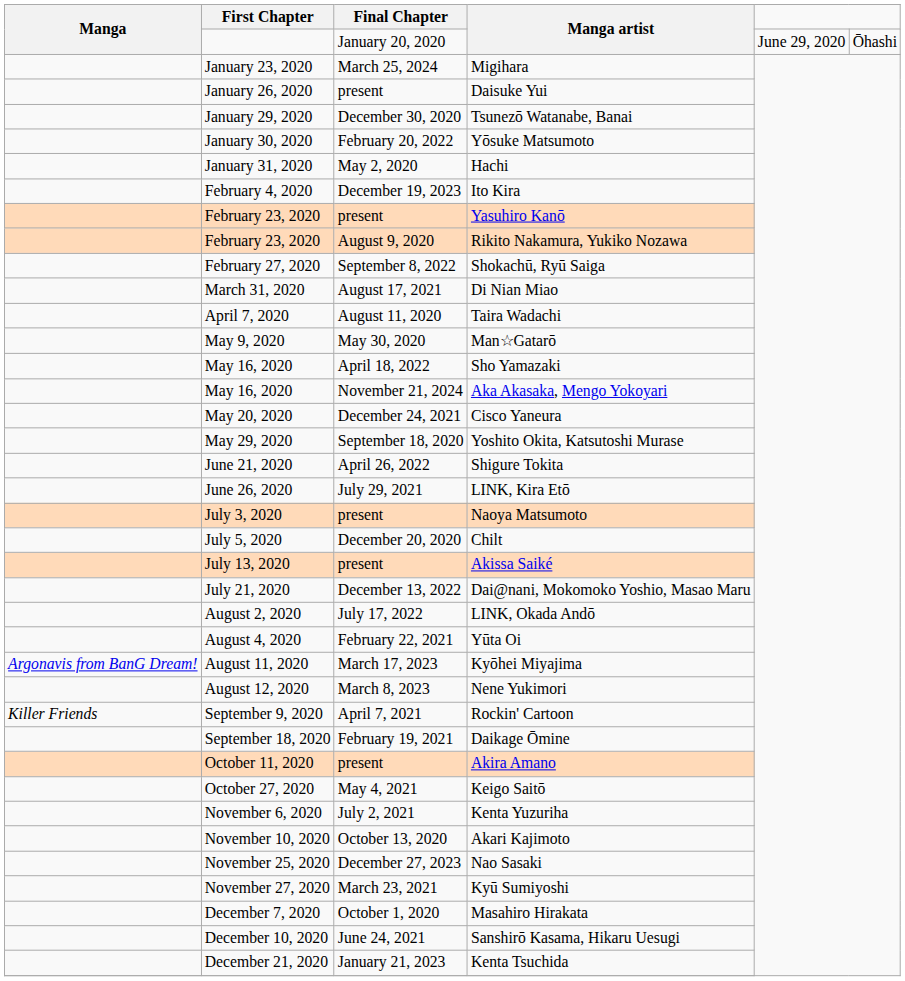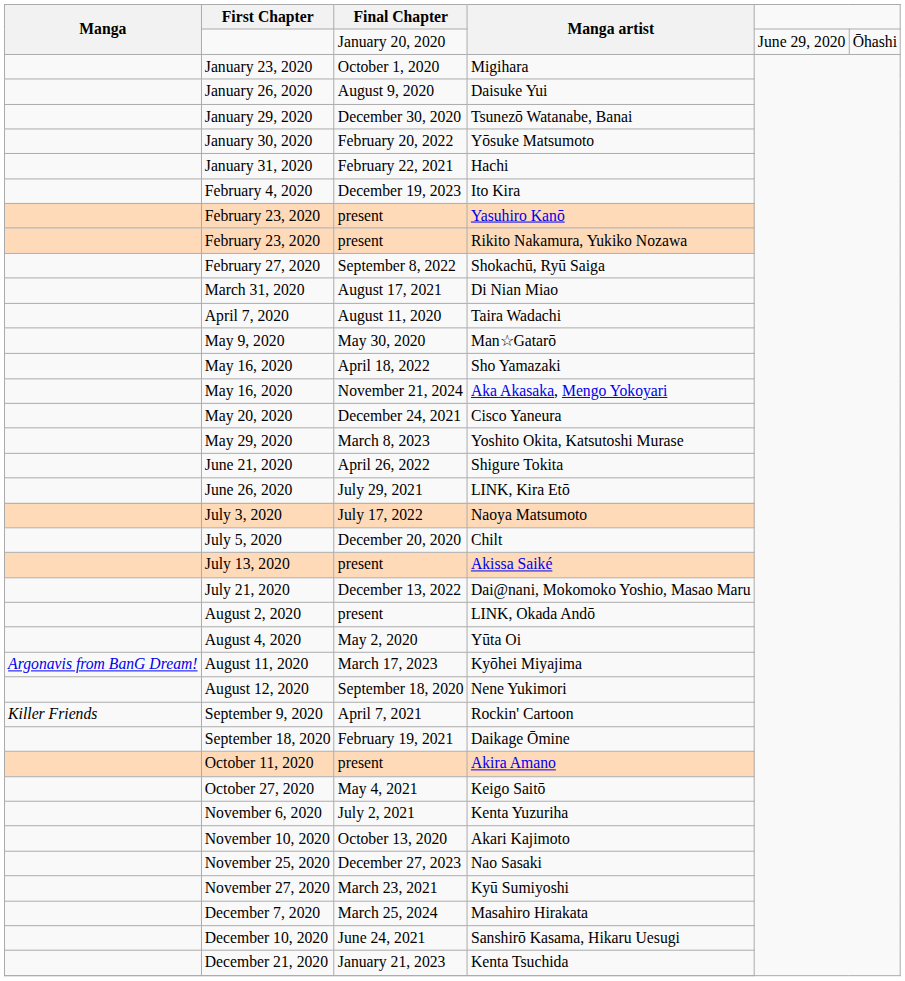(388, 66) March 25, 2024 -> (389, 66) October 1, 2020
(360, 91) present -> (386, 91) August 9, 2020
(378, 166) May 2, 2020 -> (396, 166) February 22, 2021
(386, 240) August 9, 2020 -> (360, 240) present
(401, 440) September 18, 2020 -> (384, 440) March 8, 2023
(360, 515) present -> (380, 515) July 17, 2022
(380, 614) July 17, 2022 -> (360, 614) present
(396, 639) February 22, 2021 -> (378, 639) May 2, 2020
(384, 689) March 8, 2023 -> (401, 689) September 18, 2020
(389, 913) October 1, 2020 -> (388, 913) March 25, 2024
